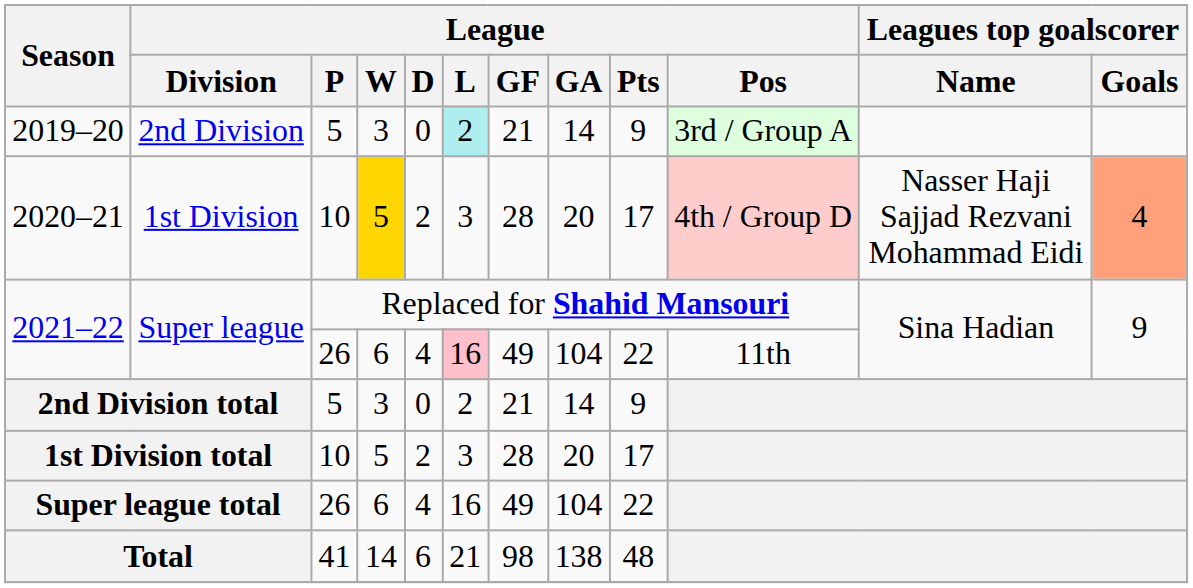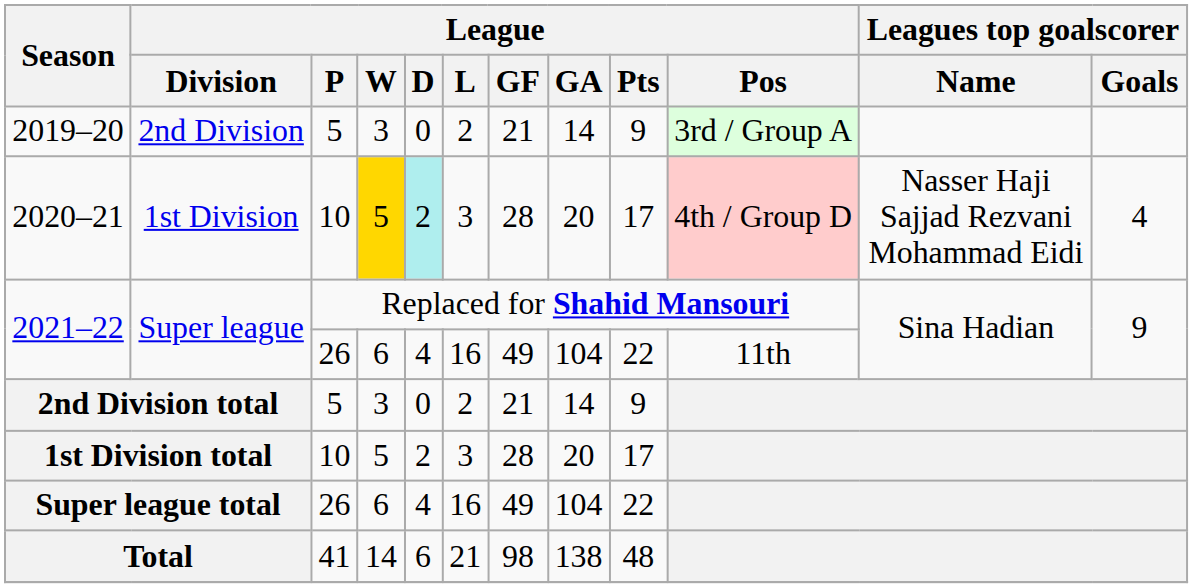(465, 130) paleturquoise background -> (465, 130) no background
(423, 217) no background -> (423, 217) paleturquoise background
(1139, 217) lightsalmon background -> (1139, 217) no background
(465, 353) pink background -> (465, 353) no background
